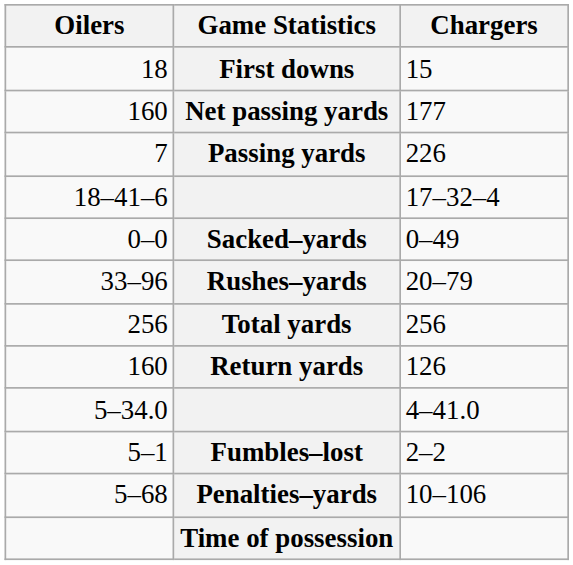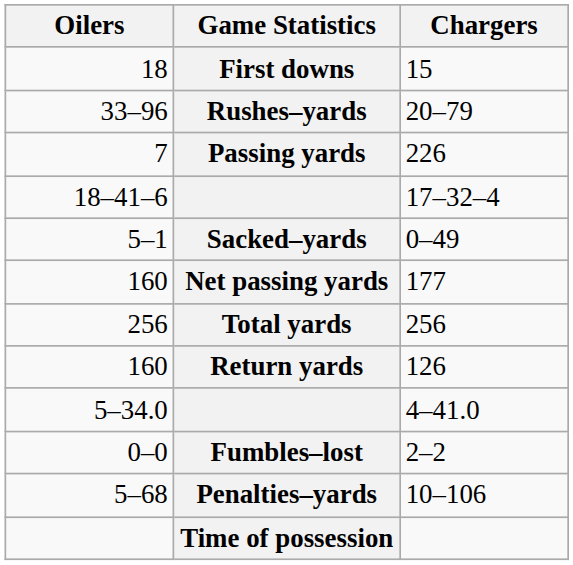rows swapped: (287, 281) <-> (287, 111)
(148, 238) 0–0 -> (148, 238) 5–1
(148, 452) 5–1 -> (148, 452) 0–0
